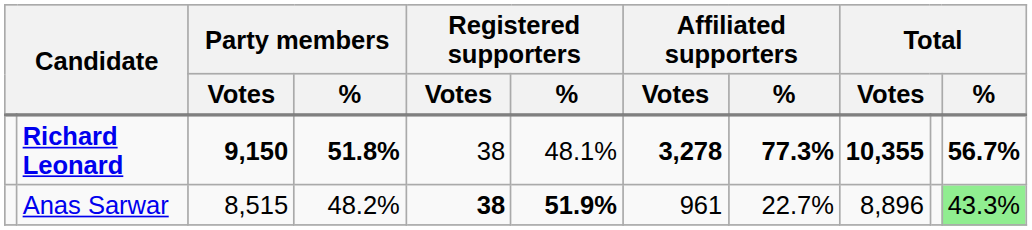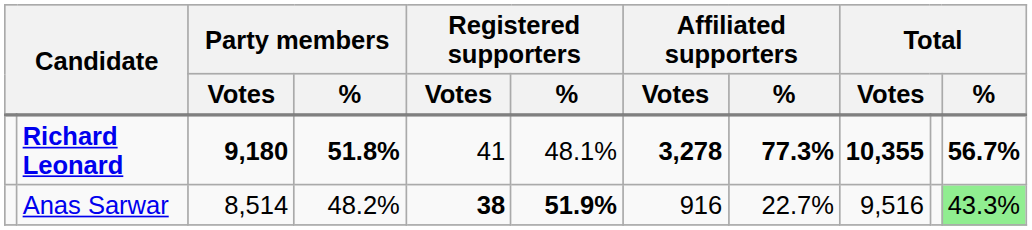(256, 151) 9,150 -> (256, 151) 9,180
(491, 151) 38 -> (491, 151) 41
(256, 205) 8,515 -> (256, 205) 8,514
(701, 205) 961 -> (701, 205) 916
(892, 205) 8,896 -> (892, 205) 9,516
